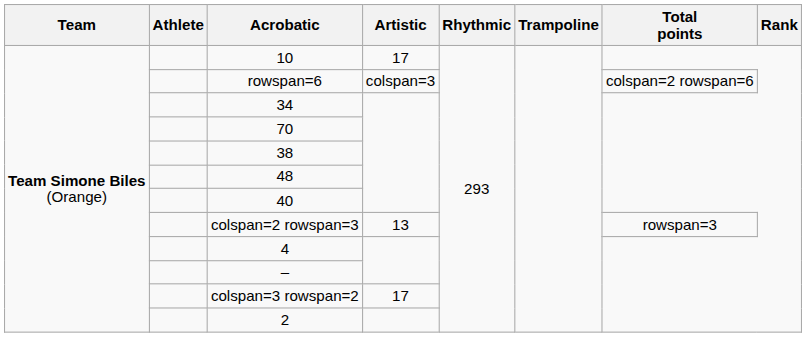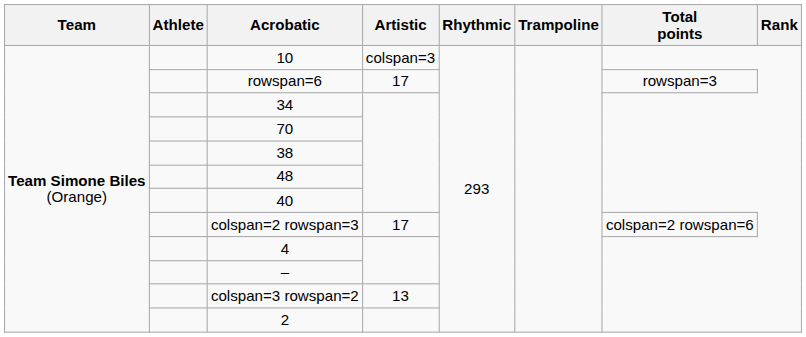(401, 58) 17 -> (401, 58) colspan=3
(401, 81) colspan=3 -> (401, 81) 17
(680, 81) colspan=2 rowspan=6 -> (680, 81) rowspan=3
(401, 225) 13 -> (401, 225) 17
(680, 225) rowspan=3 -> (680, 225) colspan=2 rowspan=6
(401, 296) 17 -> (401, 296) 13
